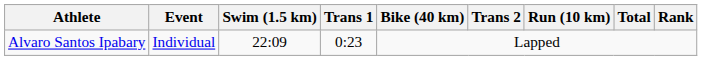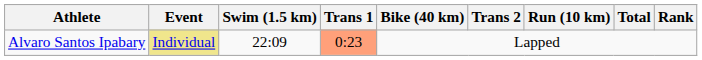(184, 42) no background -> (184, 42) khaki background
(349, 42) no background -> (349, 42) lightsalmon background
